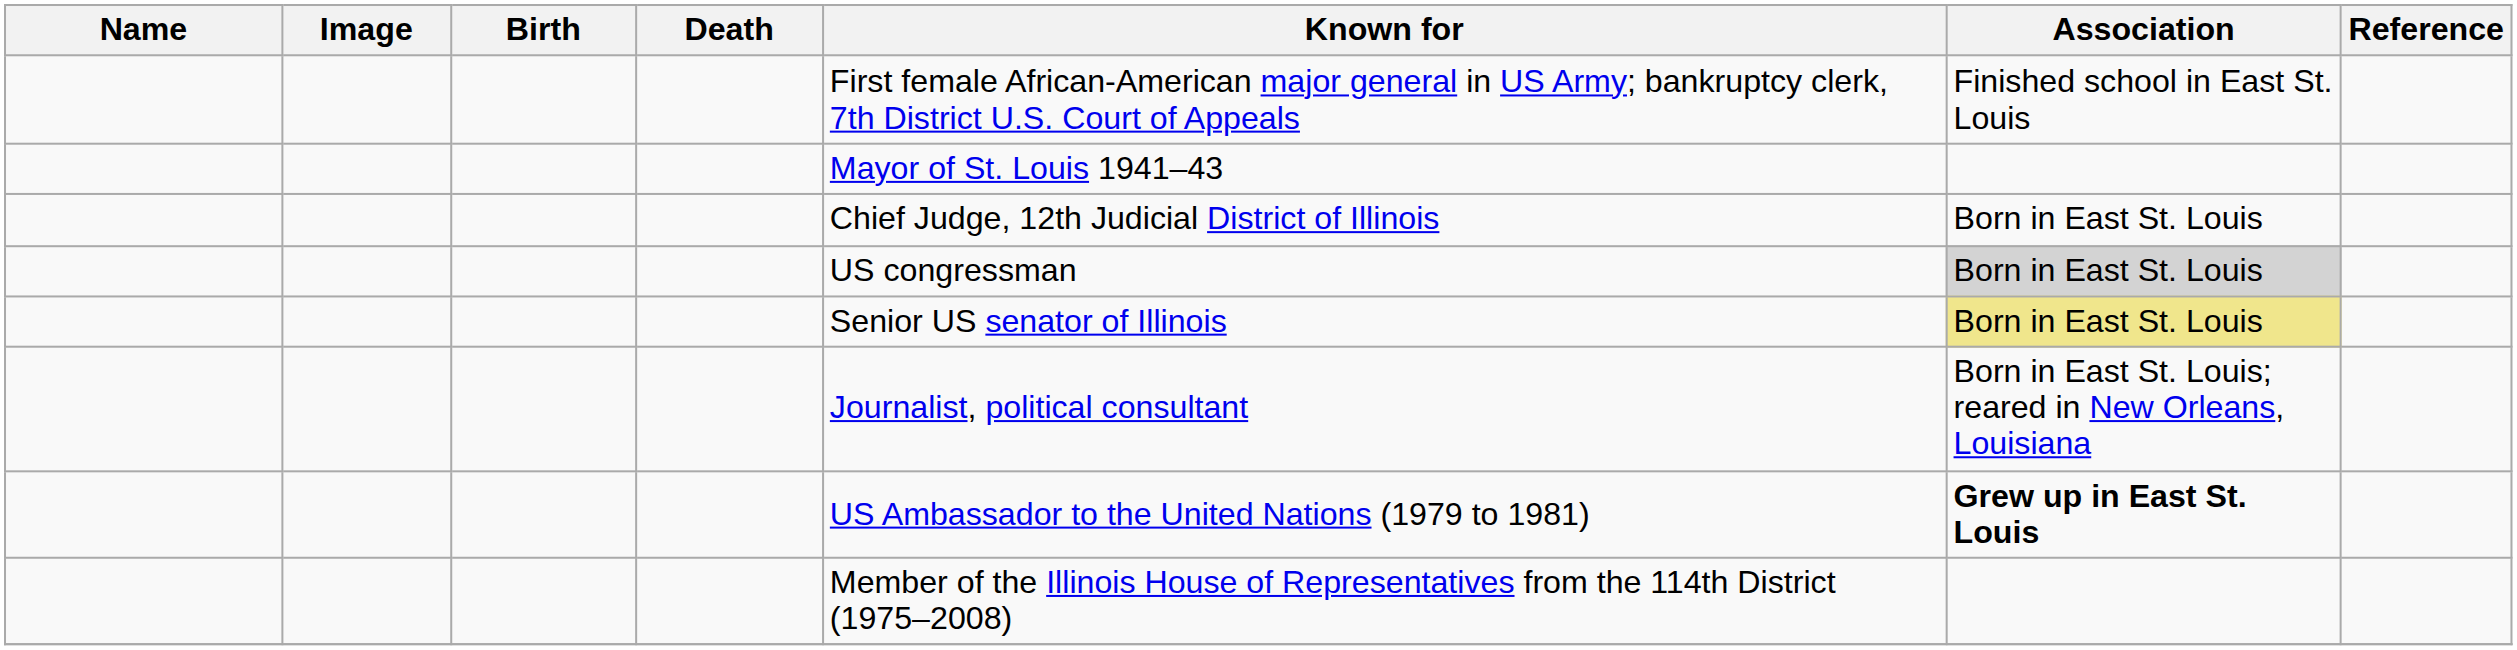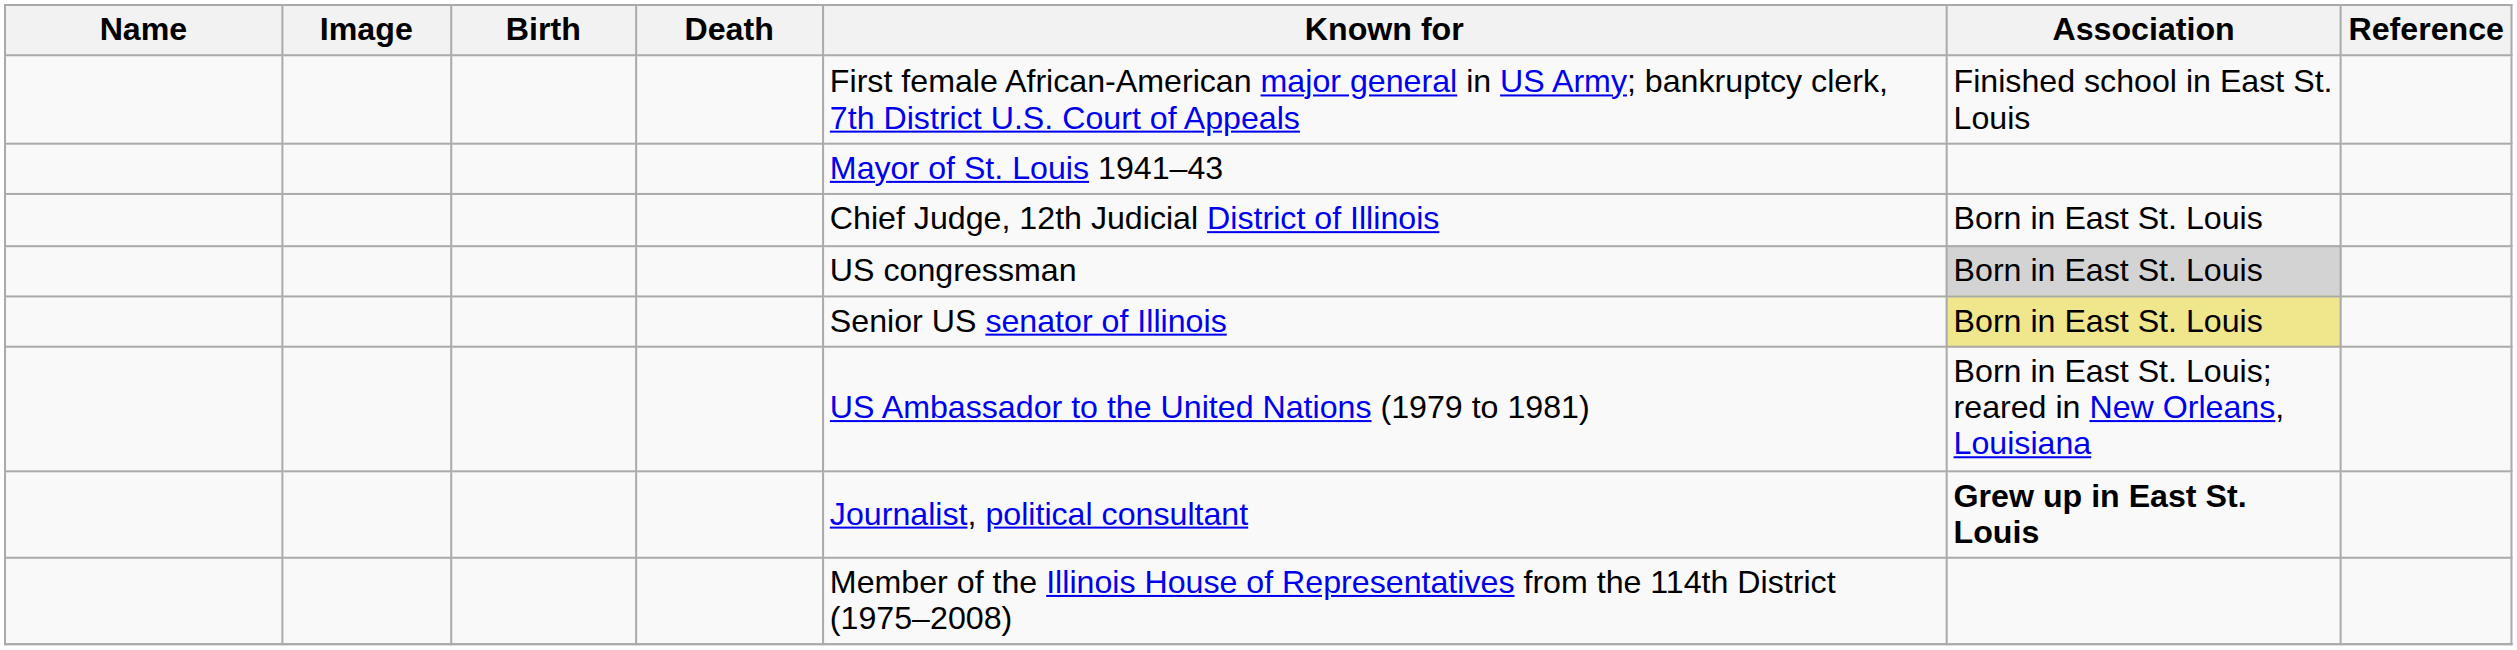(1039, 408) Journalist, political consultant -> (1210, 408) US Ambassador to the United Nations (1979 to 1981)
(1210, 513) US Ambassador to the United Nations (1979 to 1981) -> (1039, 513) Journalist, political consultant
